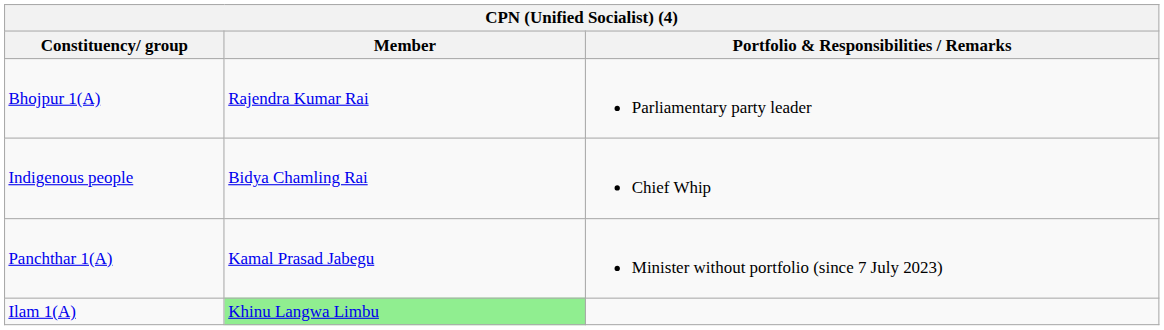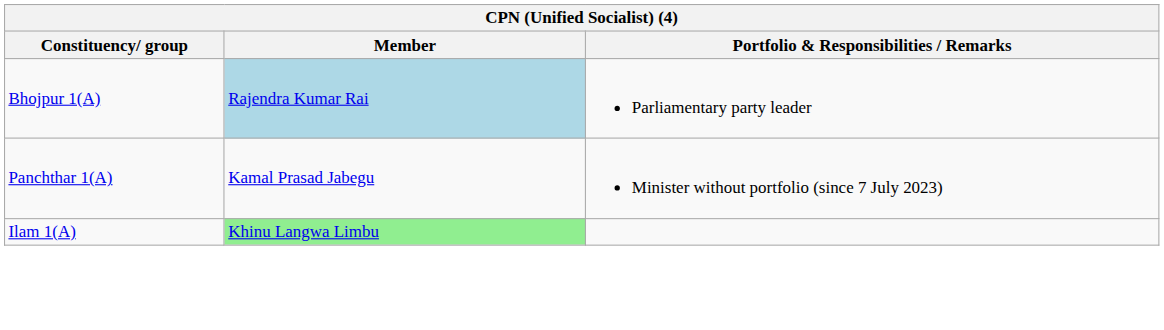(298, 98) no background -> (298, 98) lightblue background
- row: (71, 178)
